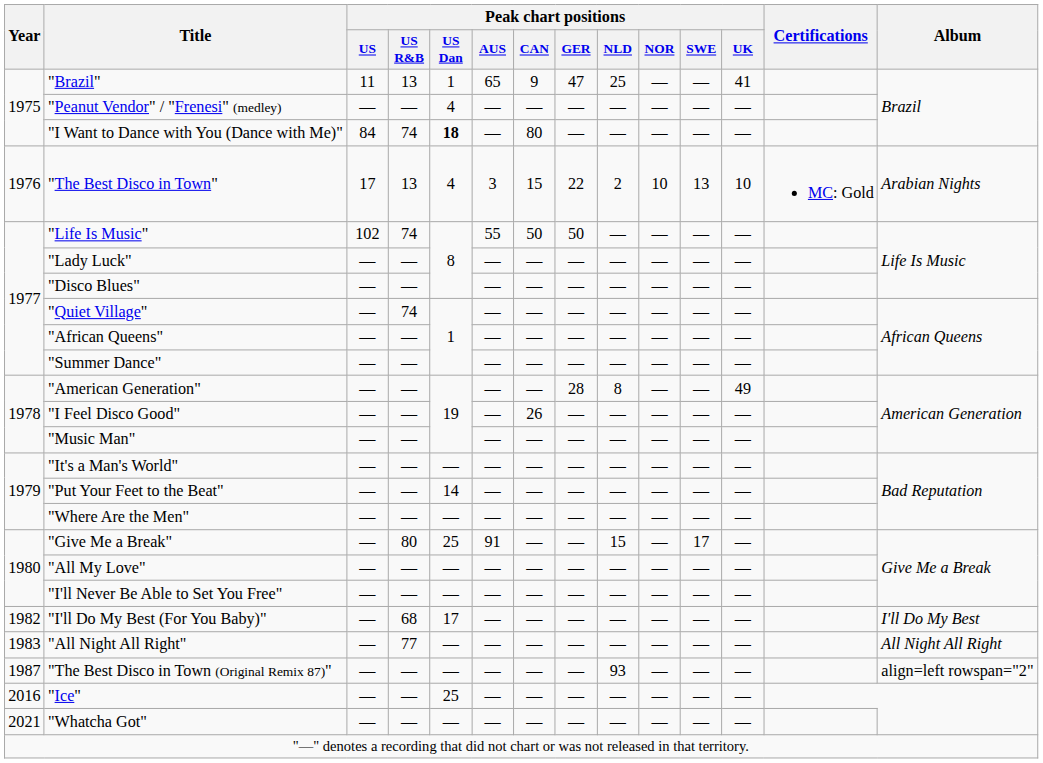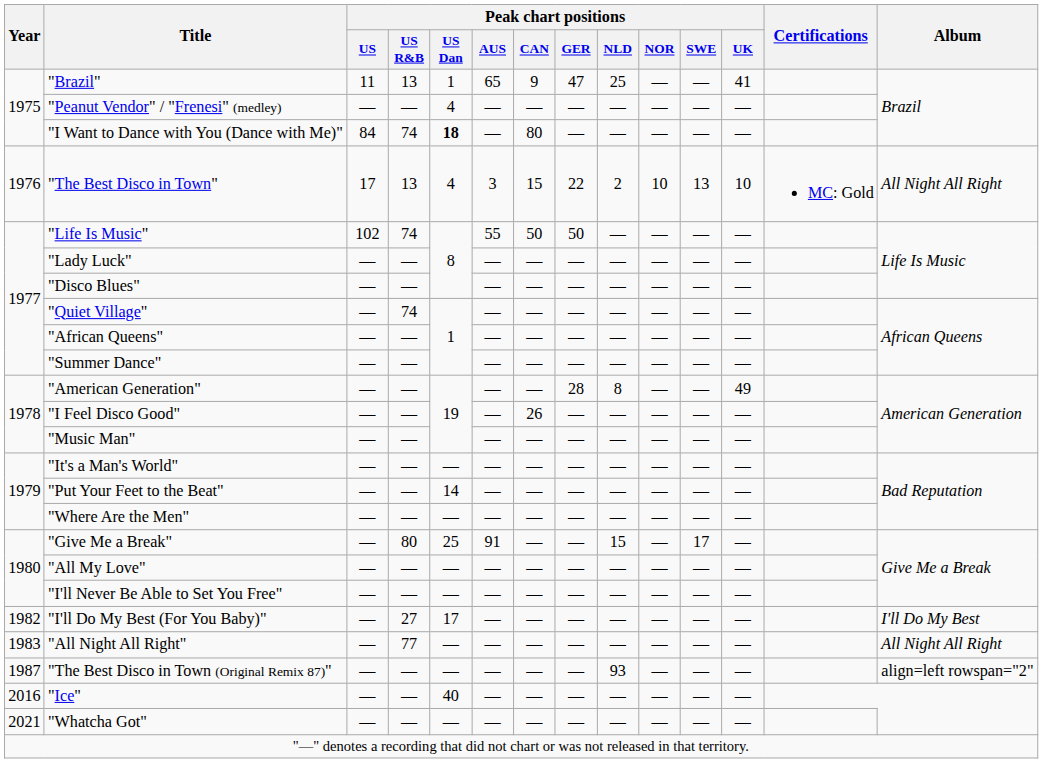(931, 183) Arabian Nights -> (942, 183) All Night All Right
(409, 619) 68 -> (409, 619) 27
(451, 695) 25 -> (451, 695) 40
